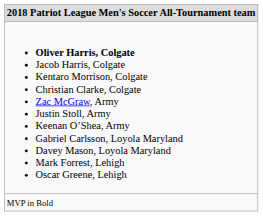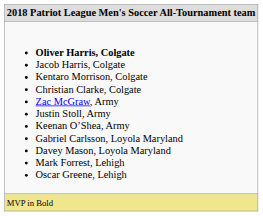(30, 203) no background -> (30, 203) khaki background
